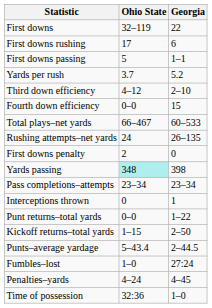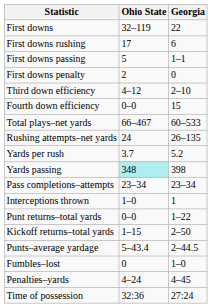rows swapped: (46, 153) <-> (35, 75)
(124, 201) 0 -> (129, 201) 1–0
(129, 264) 1–0 -> (124, 264) 0
(182, 264) 27:24 -> (178, 264) 1–0
(178, 295) 1–0 -> (182, 295) 27:24
